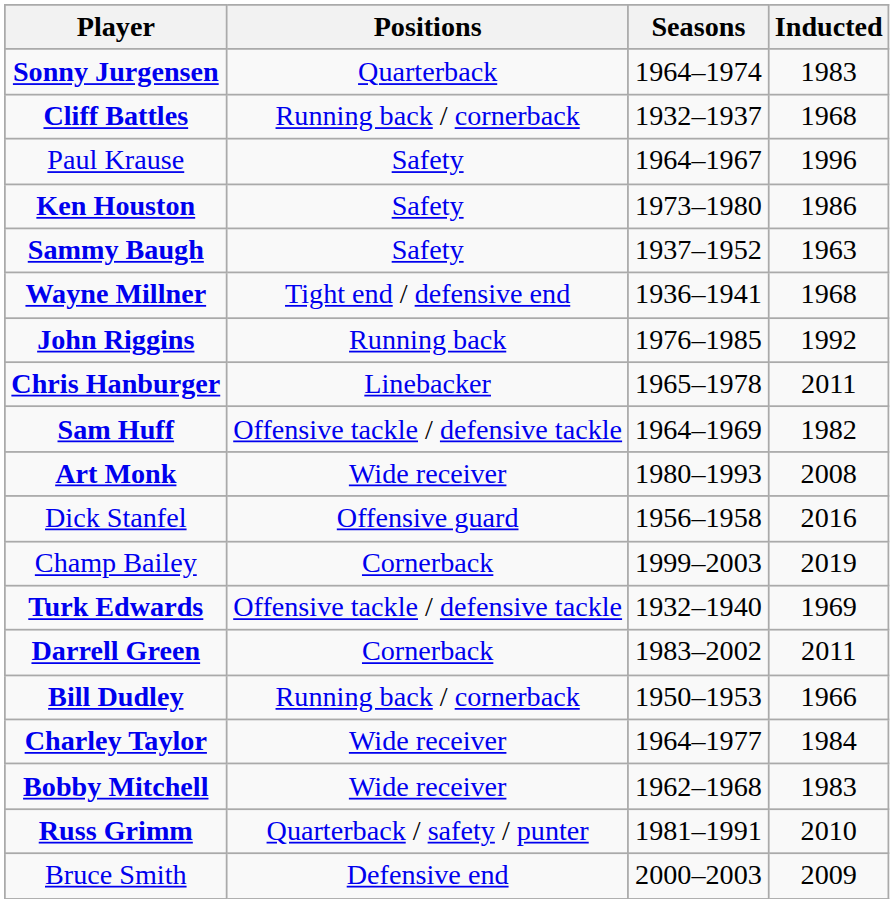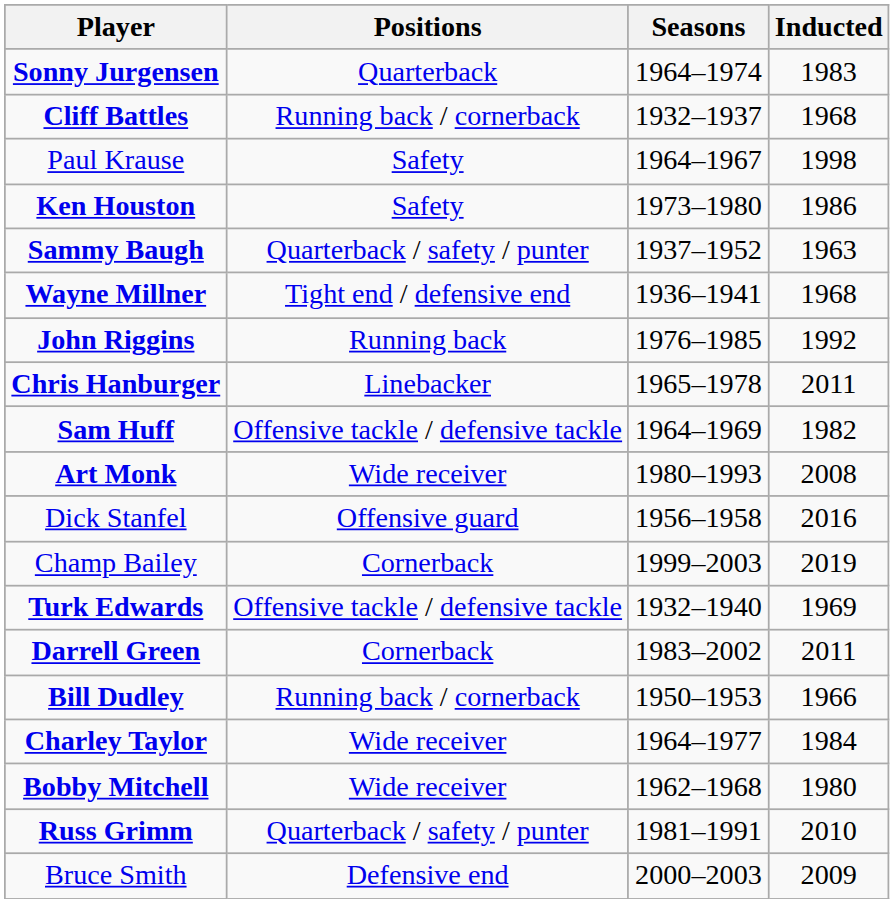(829, 160) 1996 -> (829, 160) 1998
(428, 250) Safety -> (428, 250) Quarterback / safety / punter
(829, 786) 1983 -> (829, 786) 1980
